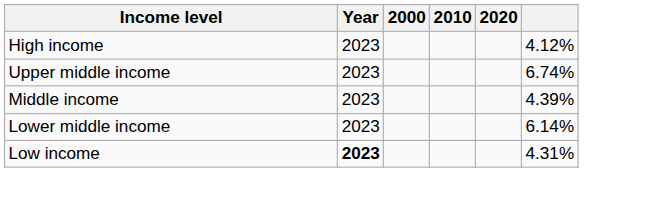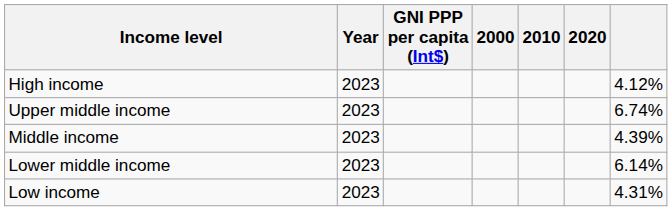+ column: (428, 37)
(361, 153) bold -> (361, 192) normal
